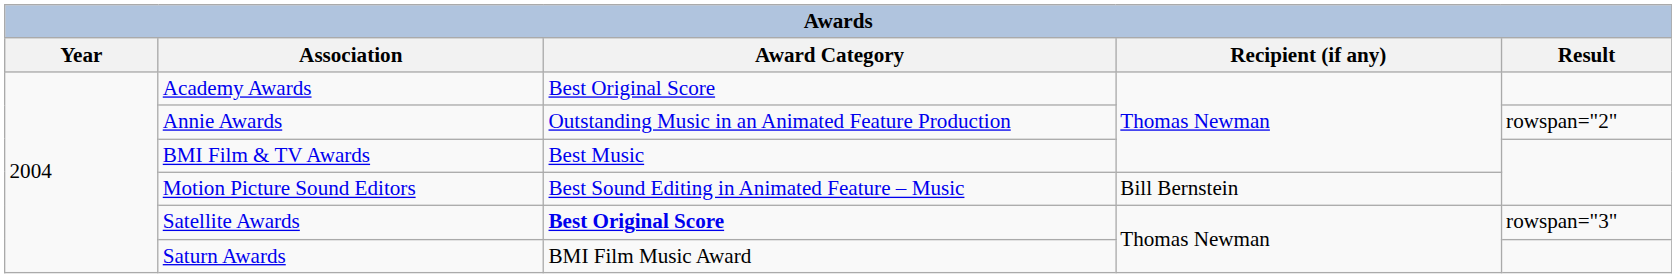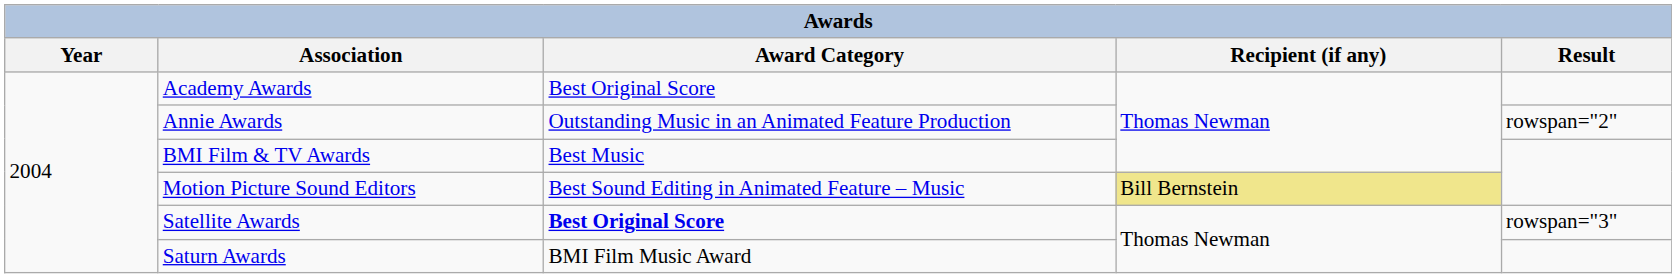(1179, 188) no background -> (1179, 188) khaki background
